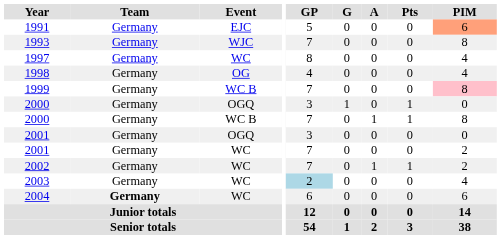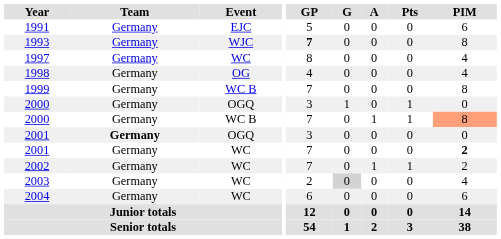(465, 27) lightsalmon background -> (465, 27) no background
(309, 42) normal -> (309, 42) bold
(465, 88) pink background -> (465, 88) no background
(465, 119) no background -> (465, 119) lightsalmon background
(135, 135) normal -> (135, 135) bold
(465, 150) normal -> (465, 150) bold
(309, 181) lightblue background -> (309, 181) no background
(347, 181) no background -> (347, 181) lightgrey background
(135, 196) bold -> (135, 196) normal
